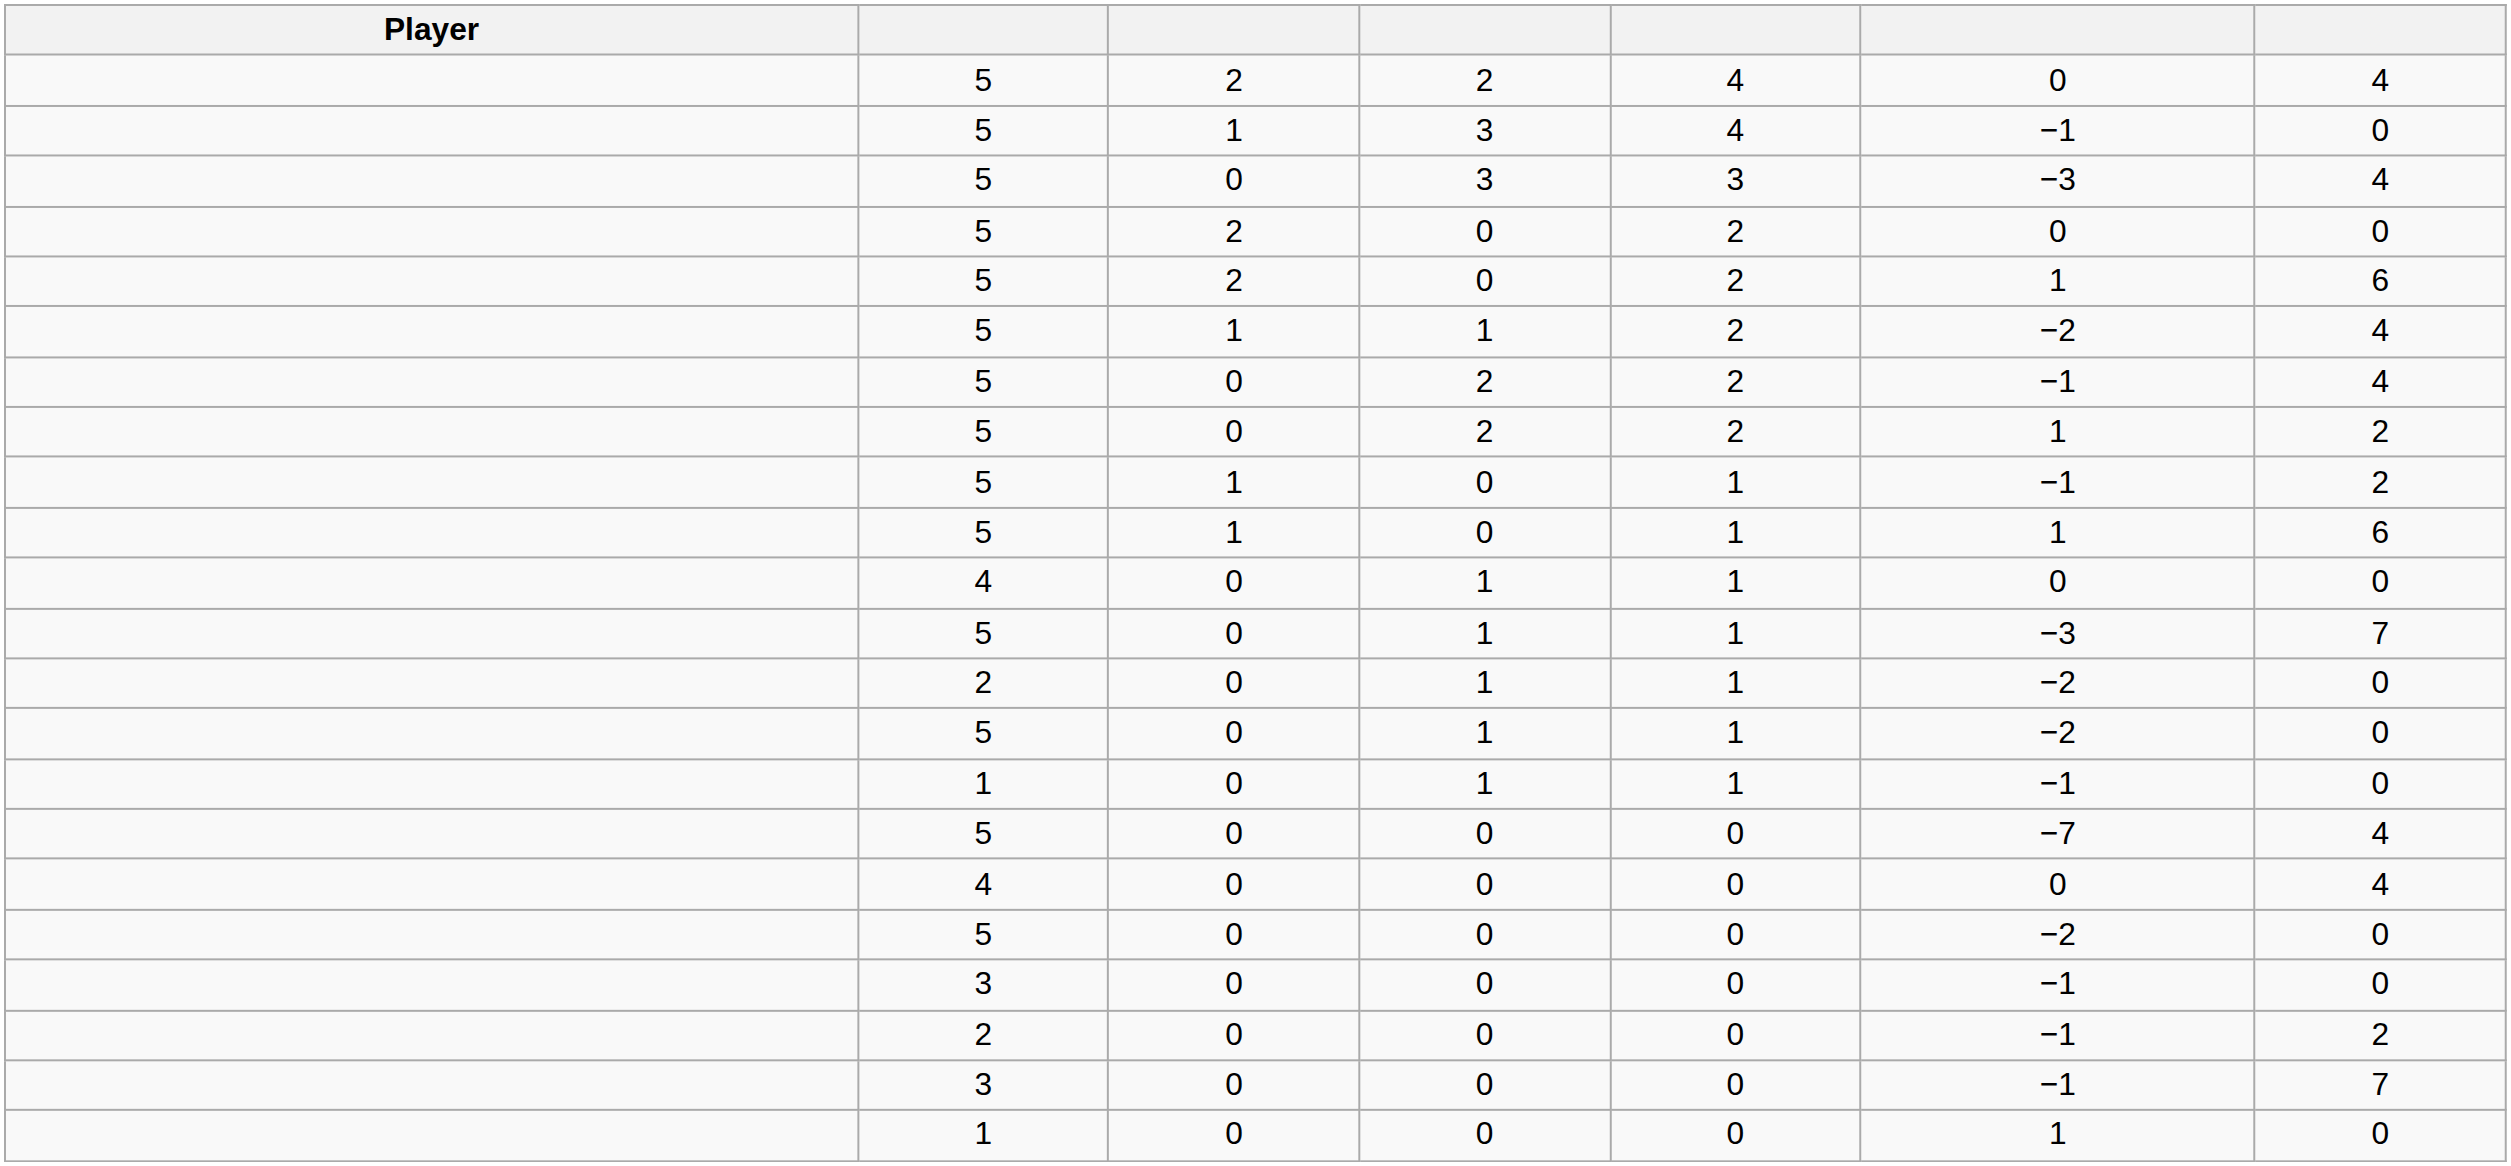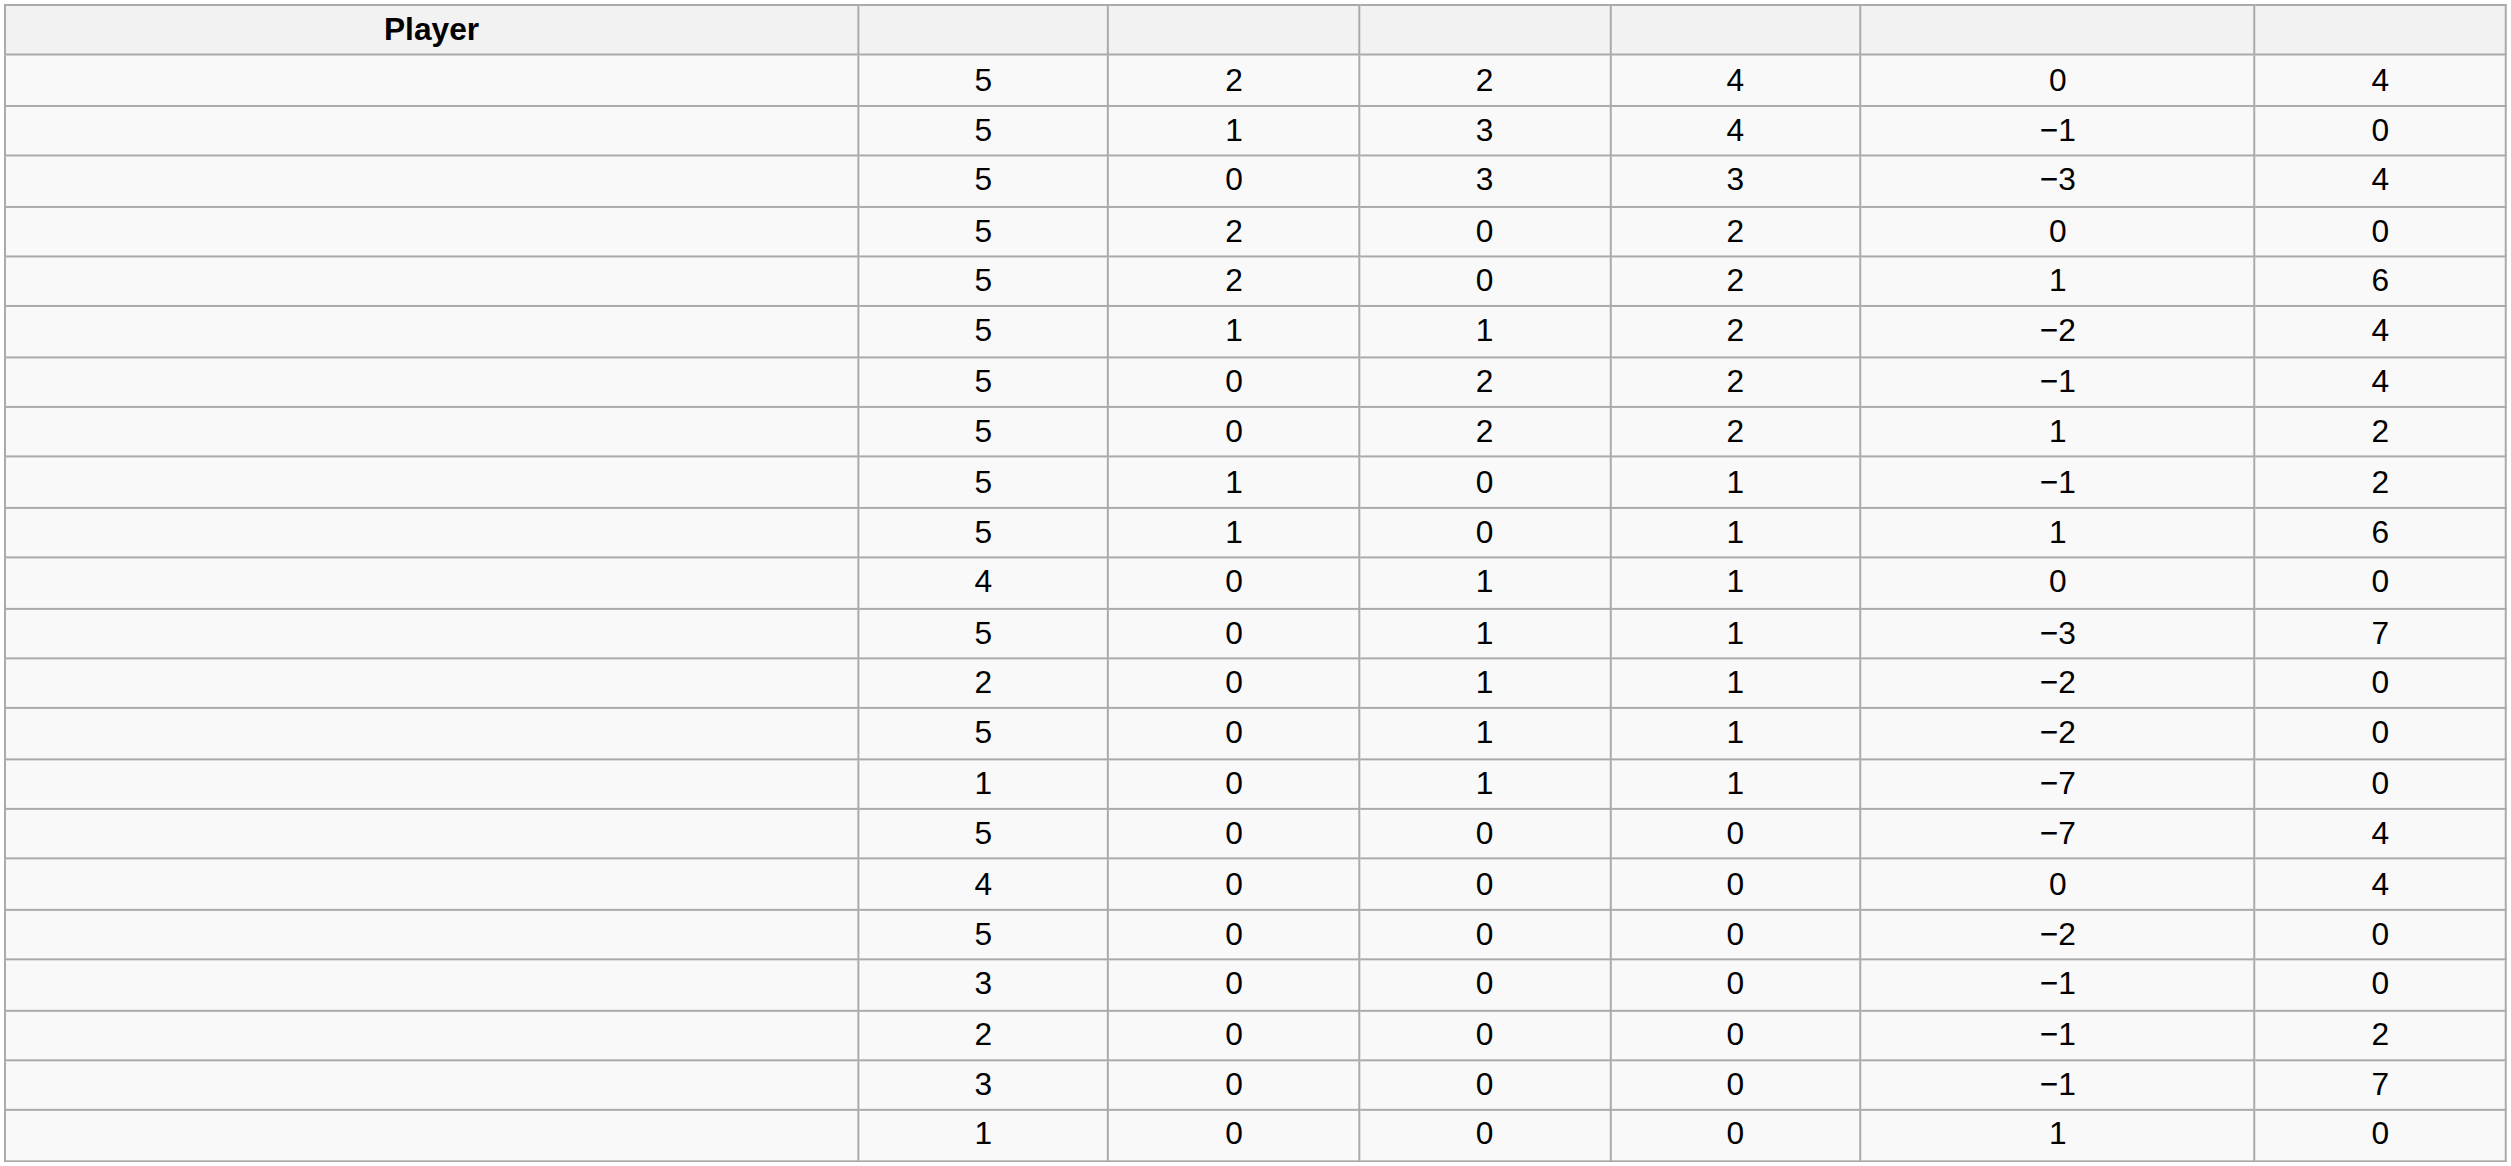(2058, 783) −1 -> (2058, 783) −7
